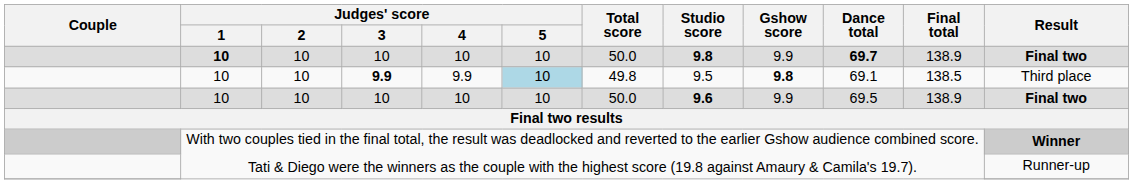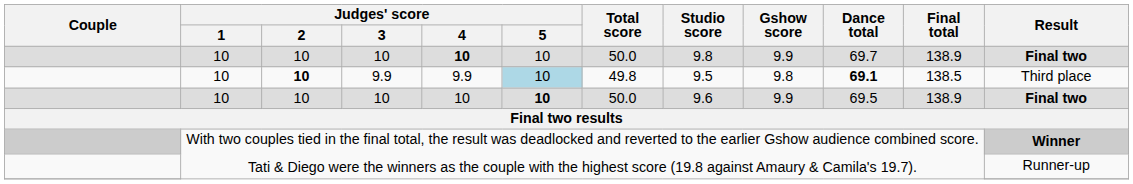(221, 56) bold -> (221, 56) normal
(462, 56) normal -> (462, 56) bold
(703, 56) bold -> (703, 56) normal
(863, 56) bold -> (863, 56) normal
(302, 77) normal -> (302, 77) bold
(382, 77) bold -> (382, 77) normal
(783, 77) bold -> (783, 77) normal
(863, 77) normal -> (863, 77) bold
(542, 98) normal -> (542, 98) bold
(703, 98) bold -> (703, 98) normal
